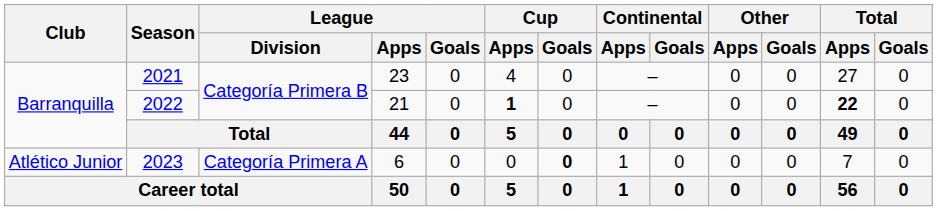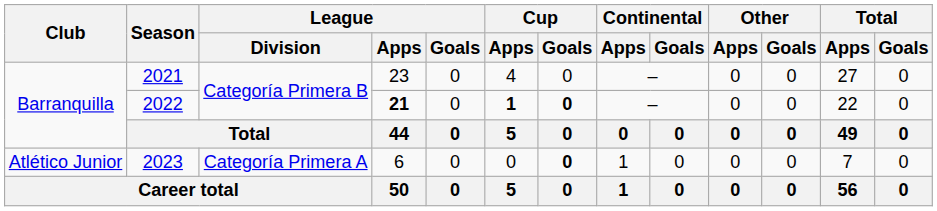(399, 104) normal -> (399, 104) bold
(567, 104) normal -> (567, 104) bold
(847, 104) bold -> (847, 104) normal
